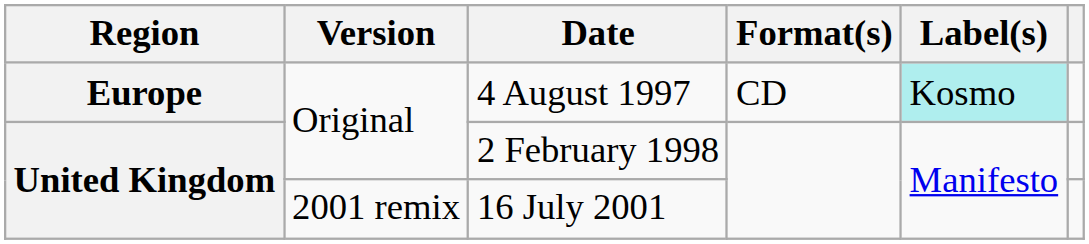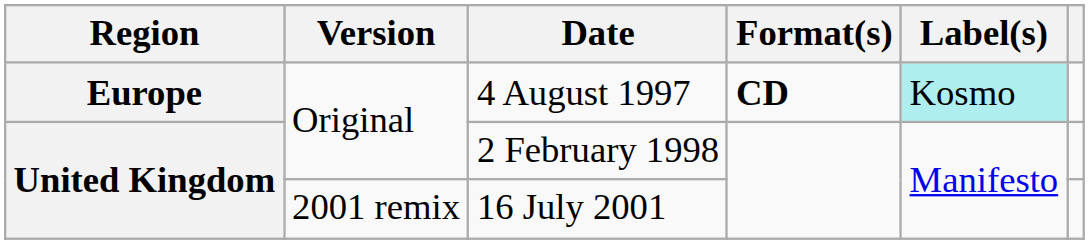(761, 91) normal -> (762, 91) bold
